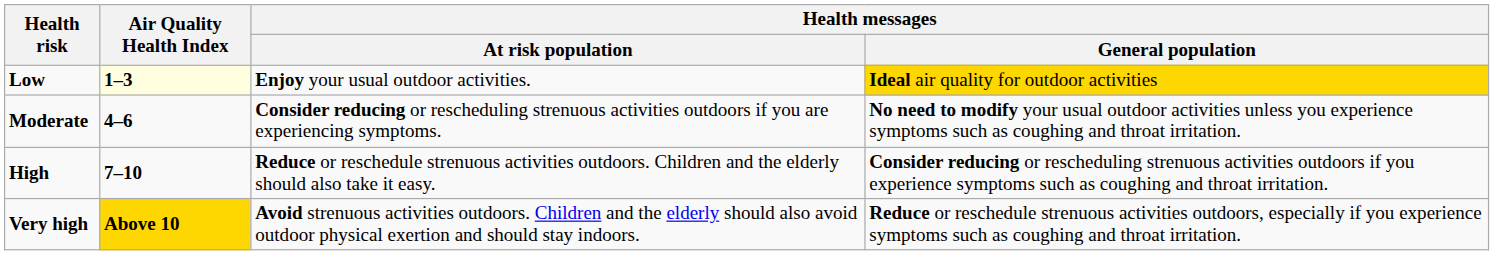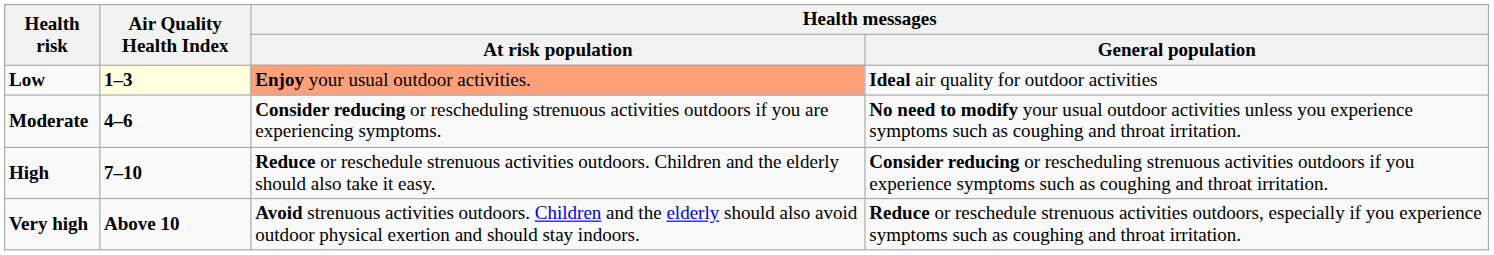(393, 79) no background -> (393, 79) lightsalmon background
(1013, 79) gold background -> (1013, 79) no background
(142, 224) gold background -> (142, 224) no background
